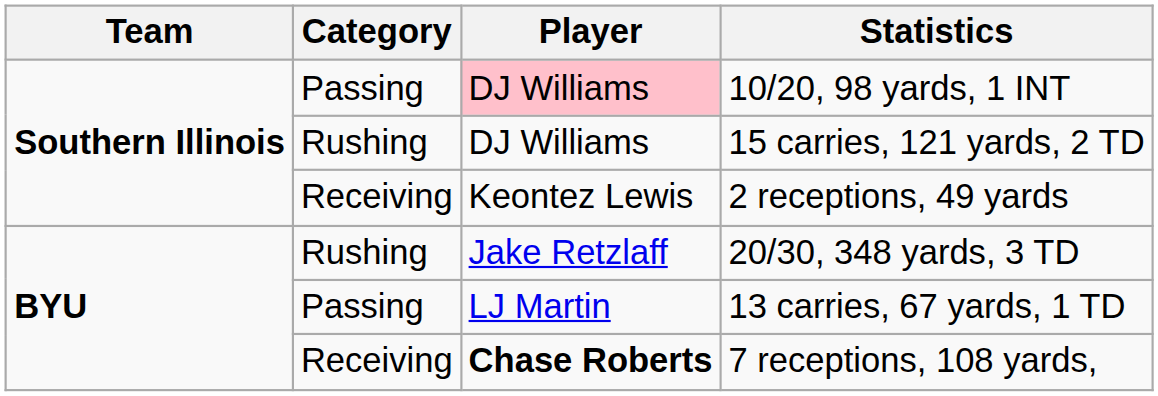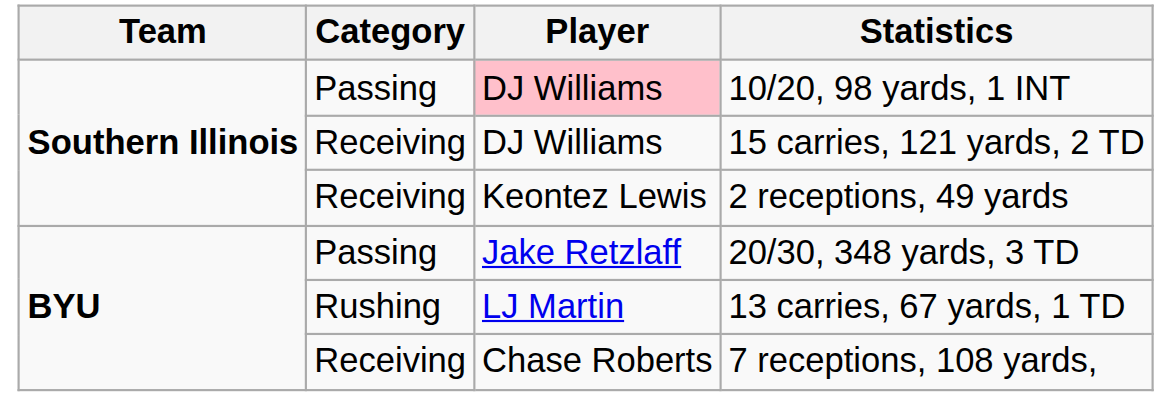(364, 142) Rushing -> (390, 142) Receiving
(364, 251) Rushing -> (376, 251) Passing
(362, 306) Passing -> (378, 306) Rushing
(591, 361) bold -> (597, 361) normal
